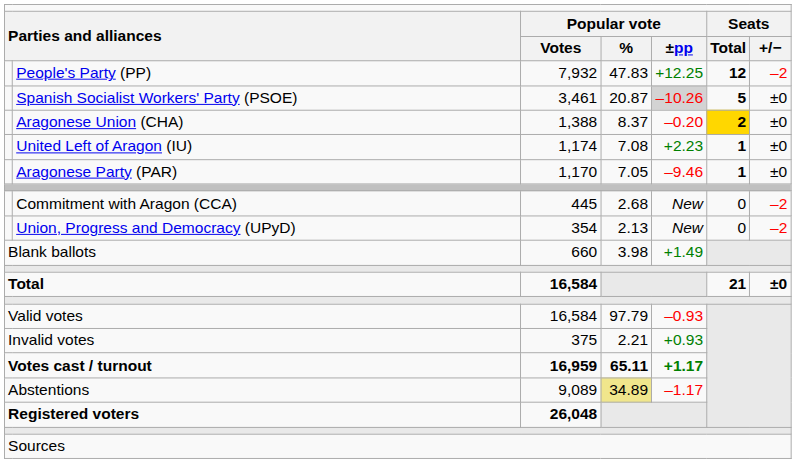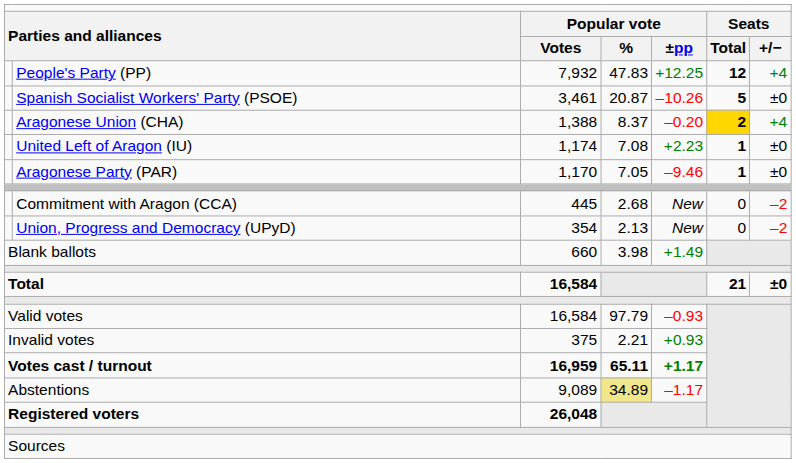(779, 73) –2 -> (778, 73) +4
(679, 97) lightgrey background -> (679, 97) no background
(779, 122) ±0 -> (778, 122) +4
